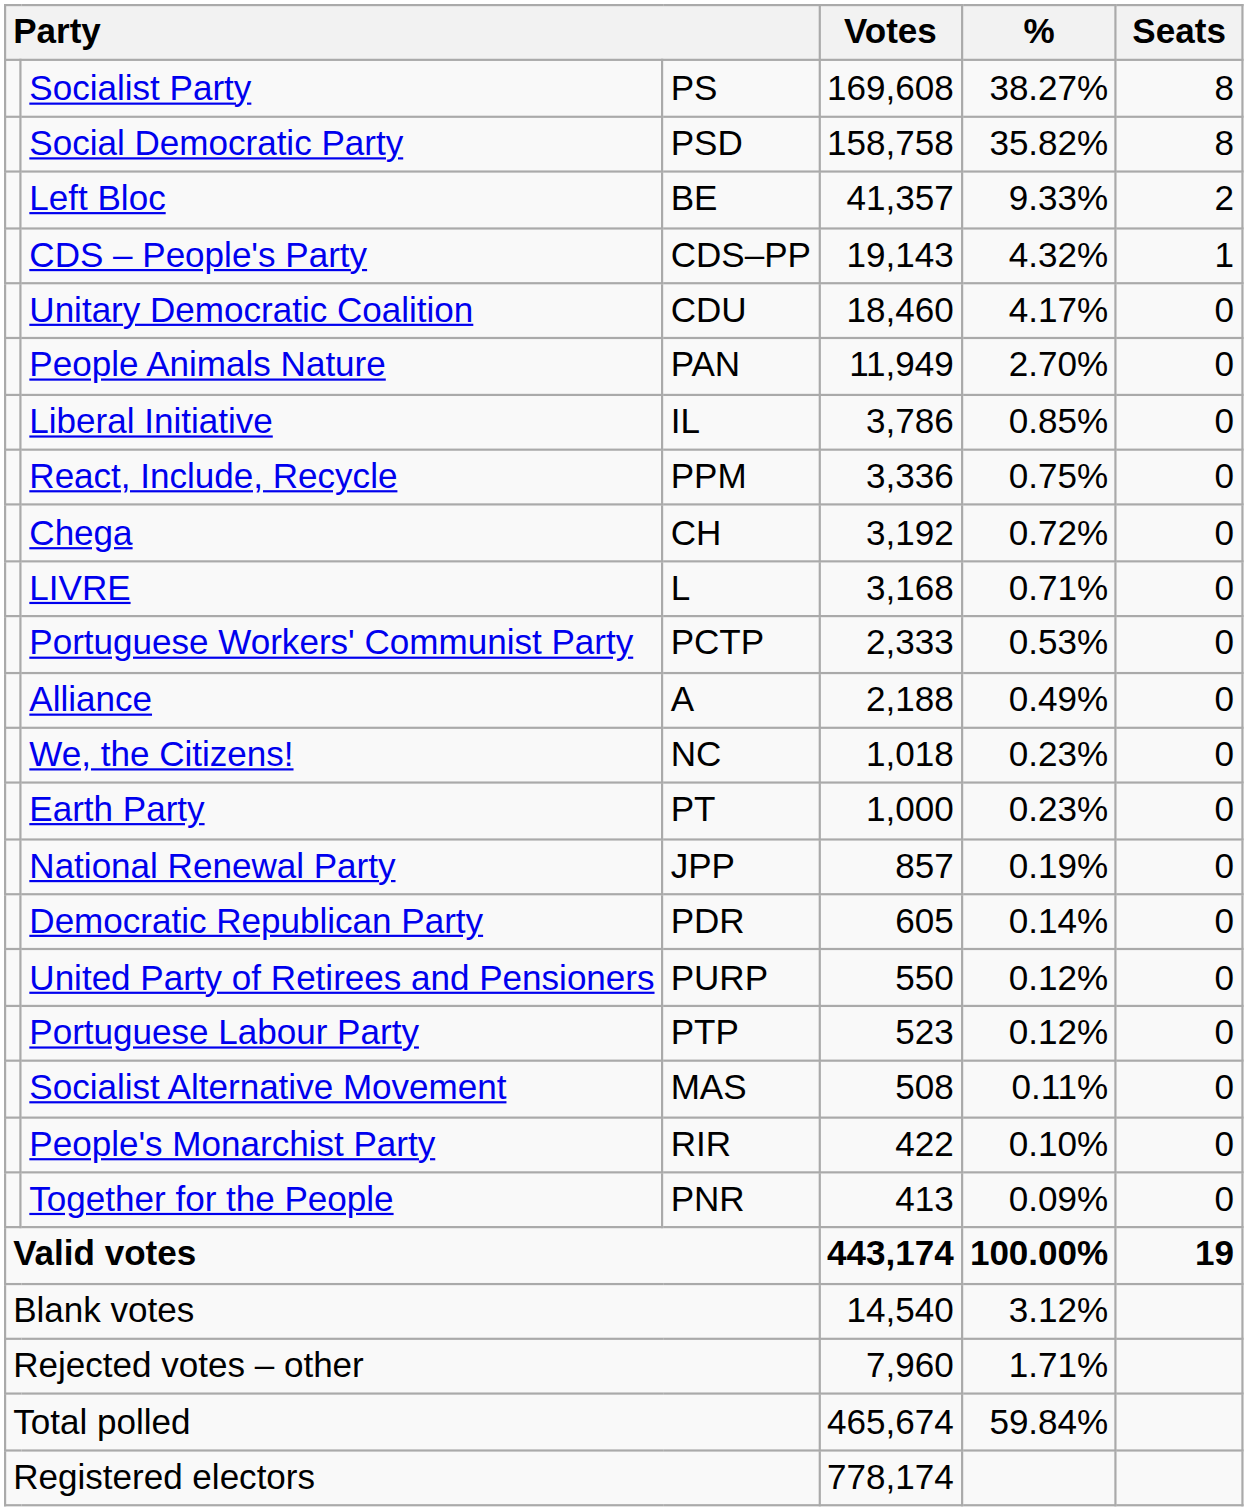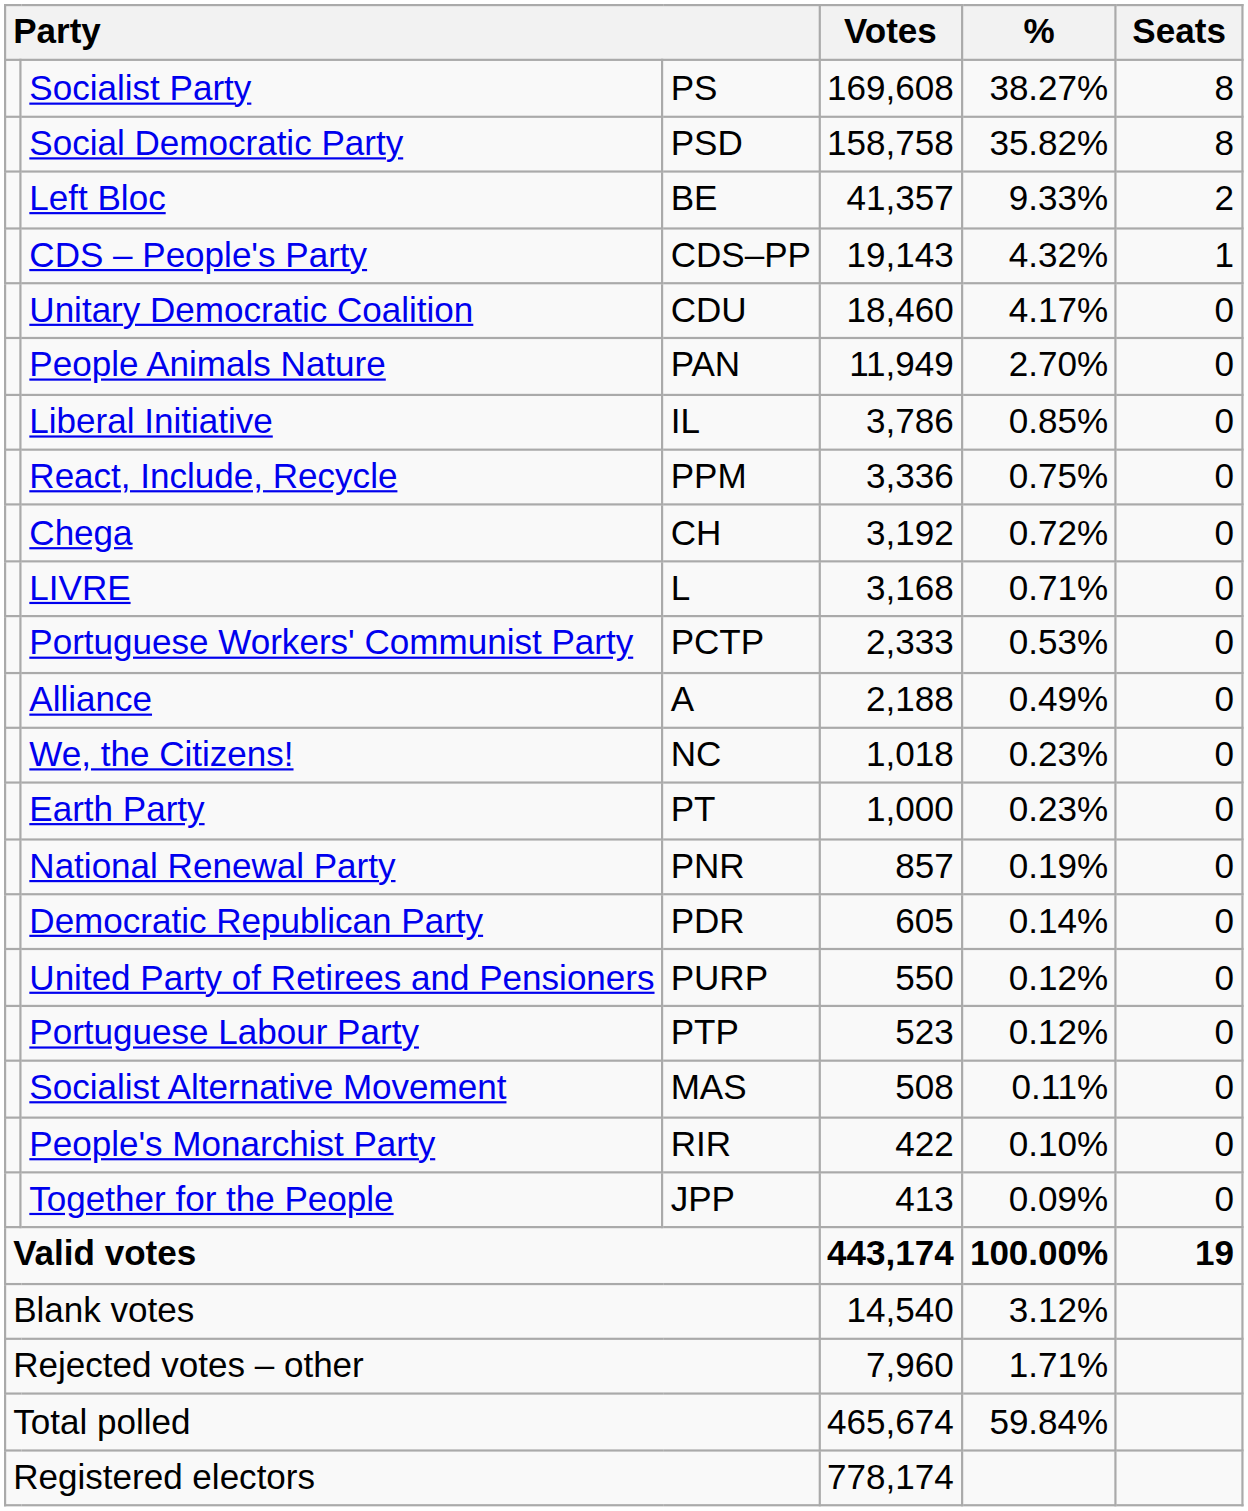(703, 865) JPP -> (708, 865) PNR
(708, 1199) PNR -> (703, 1199) JPP
